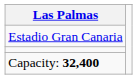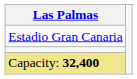(54, 63) no background -> (54, 63) khaki background
